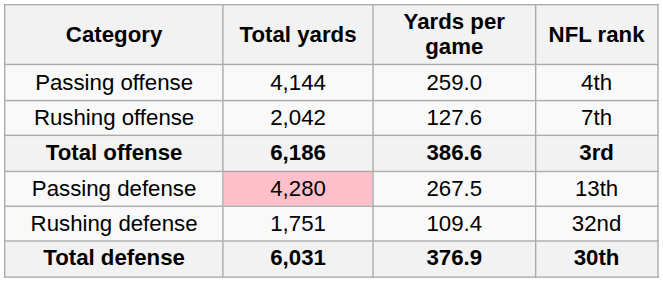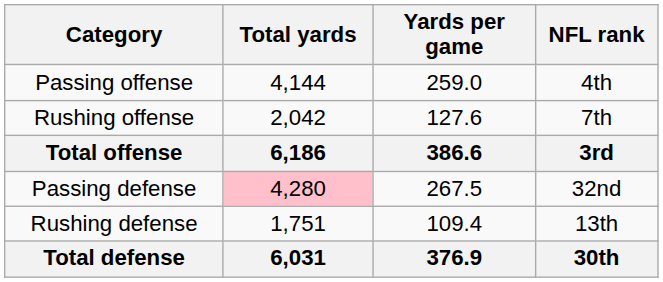(597, 188) 13th -> (597, 188) 32nd
(597, 223) 32nd -> (597, 223) 13th
